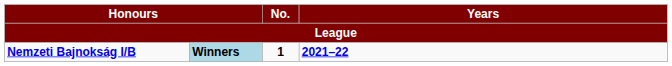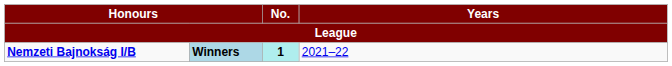(281, 52) no background -> (281, 52) paleturquoise background
(325, 52) bold -> (325, 52) normal
